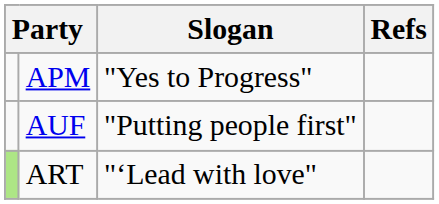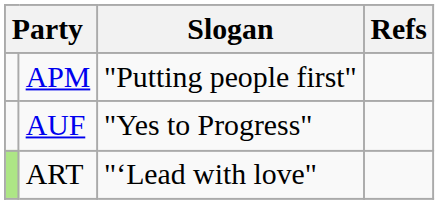(208, 76) "Yes to Progress" -> (230, 76) "Putting people first"
(230, 124) "Putting people first" -> (208, 124) "Yes to Progress"
